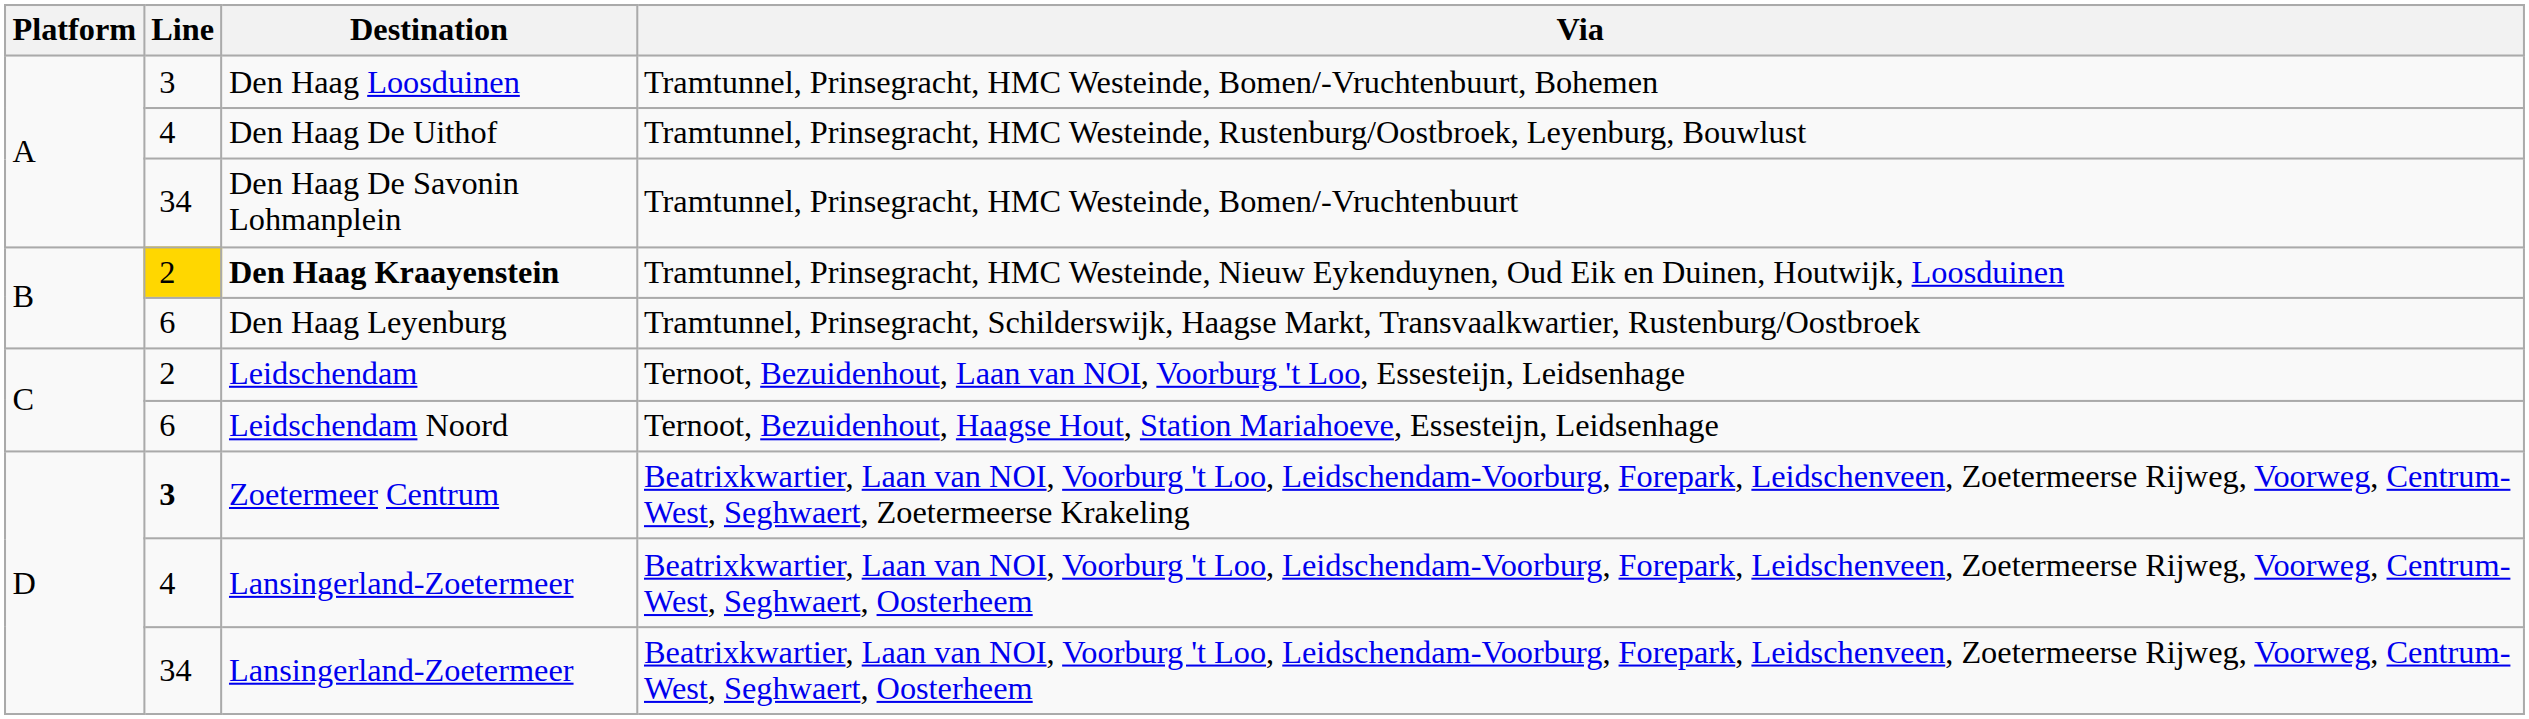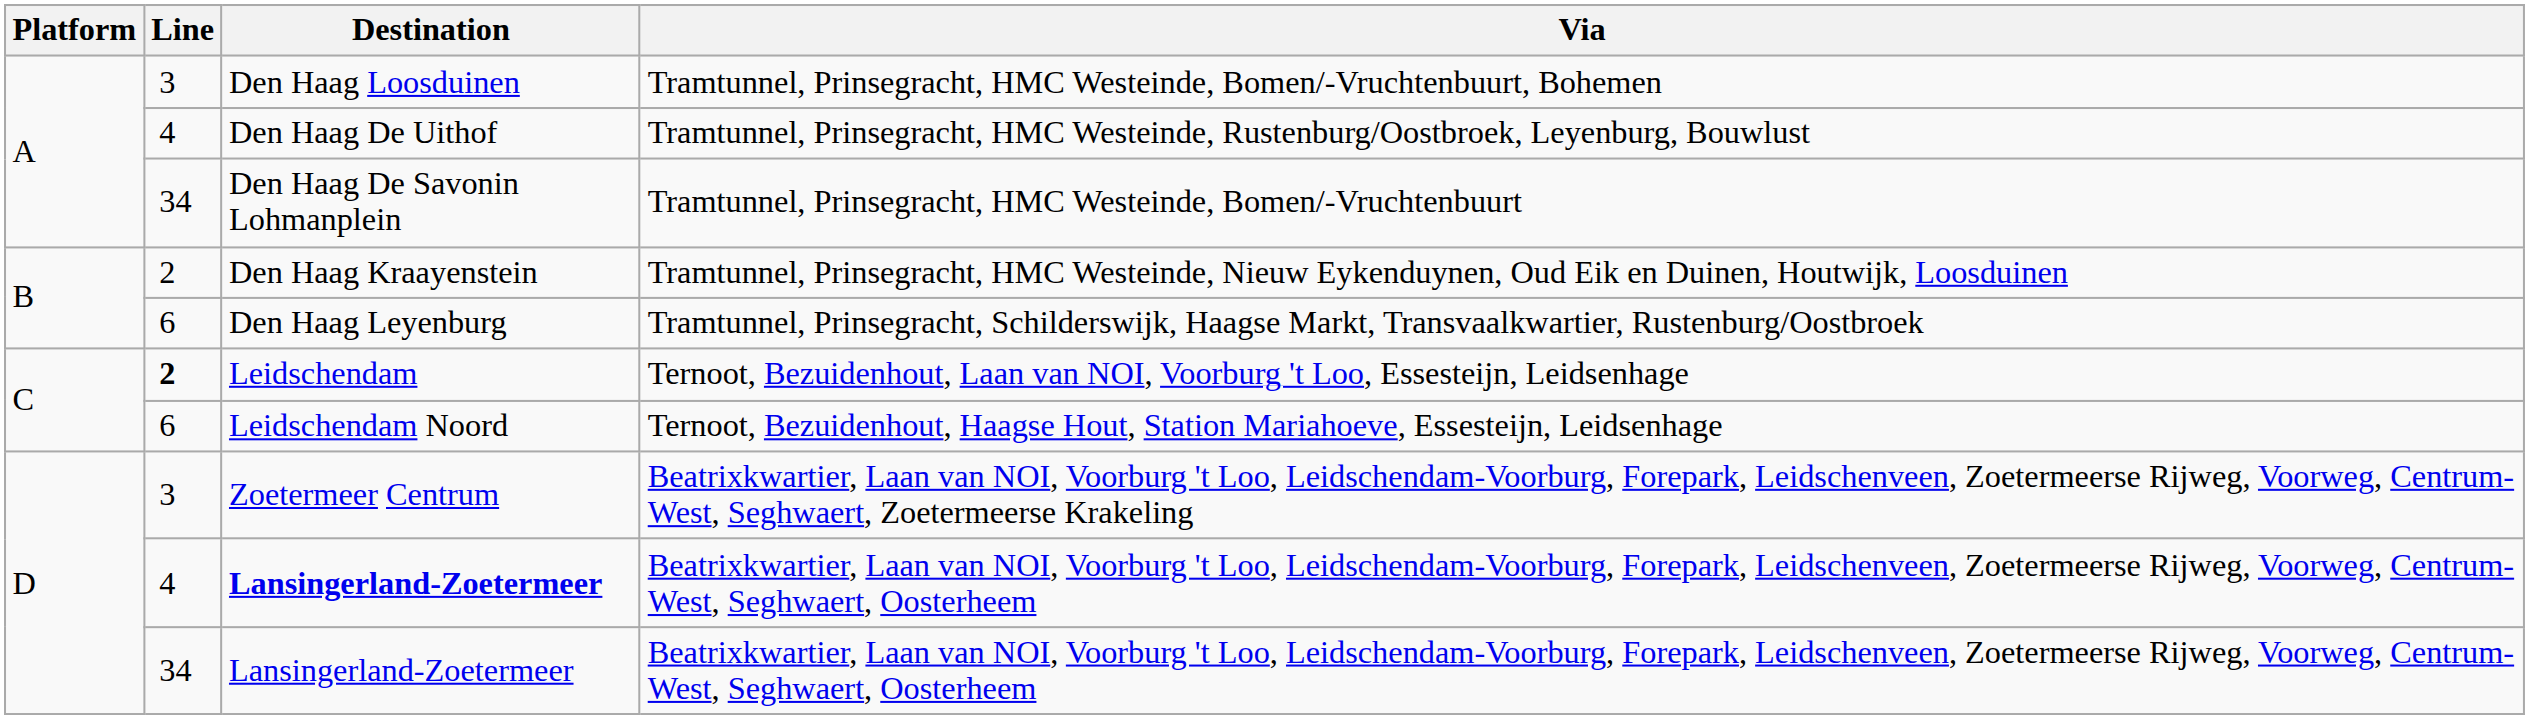(167, 271) gold background -> (167, 271) no background
(394, 271) bold -> (383, 271) normal
(167, 374) normal -> (167, 374) bold
(167, 494) bold -> (167, 494) normal
(401, 582) normal -> (416, 582) bold
